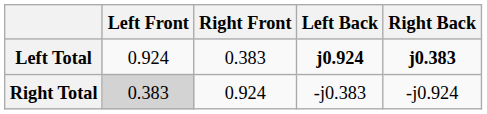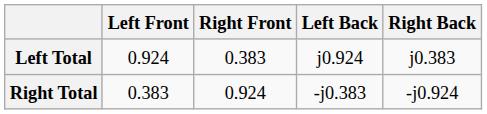(340, 56) bold -> (340, 58) normal
(432, 56) bold -> (432, 58) normal
(148, 92) lightgrey background -> (148, 92) no background
